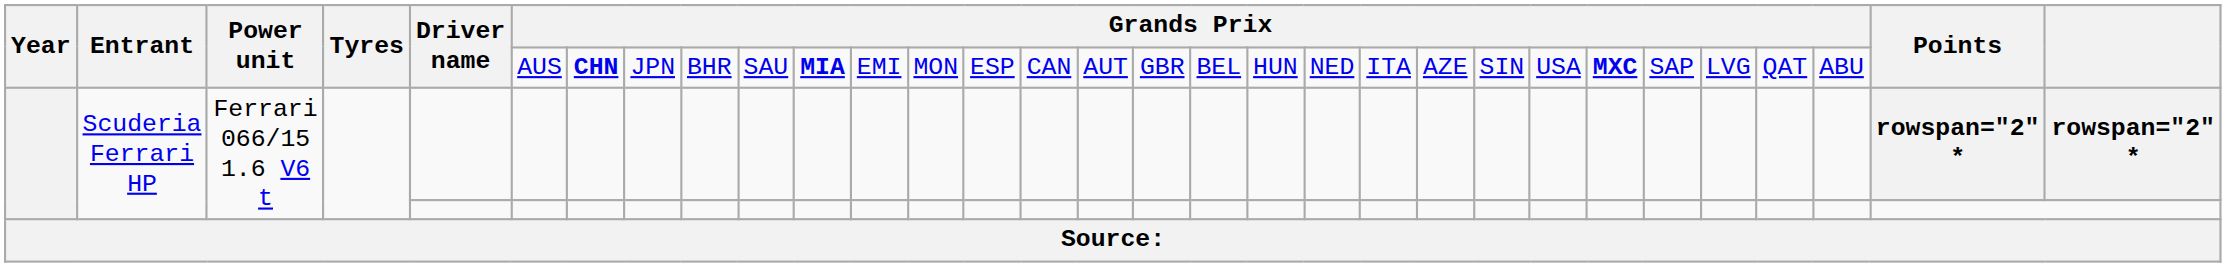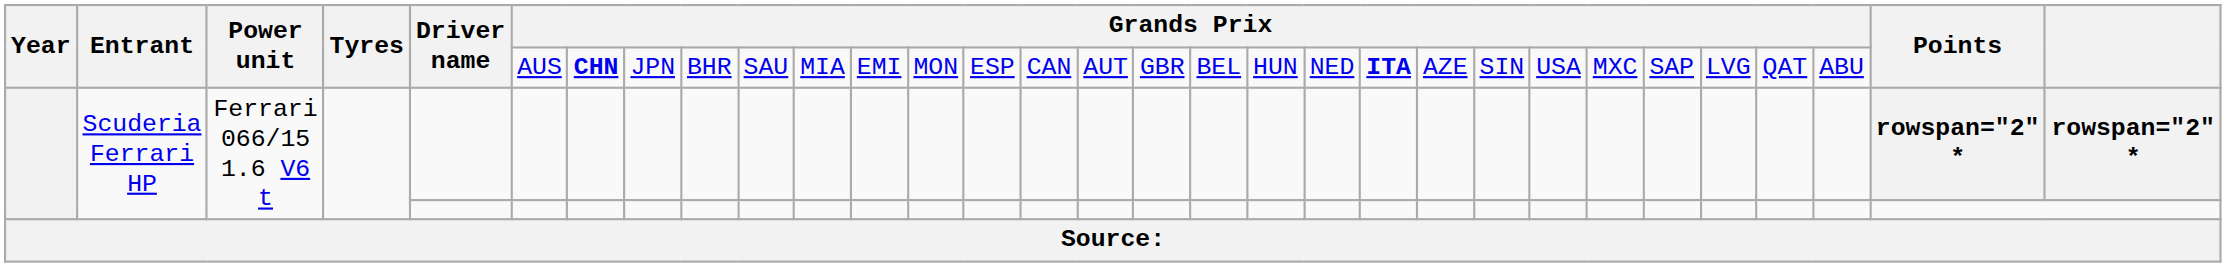(823, 67) bold -> (823, 67) normal
(1389, 67) normal -> (1389, 67) bold
(1615, 67) bold -> (1615, 67) normal
